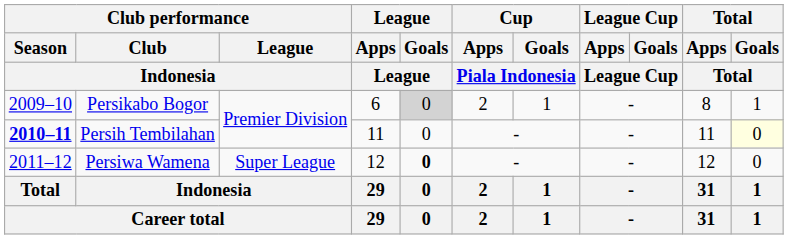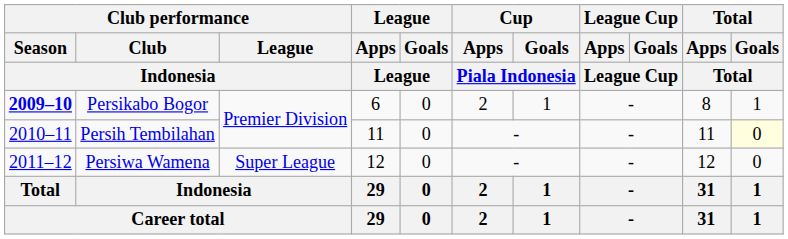(40, 104) normal -> (40, 104) bold
(426, 104) lightgrey background -> (426, 104) no background
(40, 133) bold -> (40, 133) normal
(426, 162) bold -> (426, 162) normal
